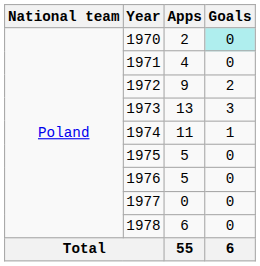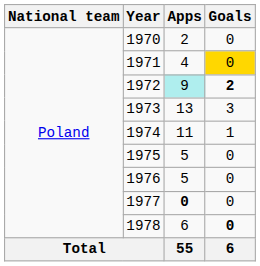(230, 40) paleturquoise background -> (230, 40) no background
(230, 63) no background -> (230, 63) gold background
(185, 86) no background -> (185, 86) paleturquoise background
(230, 86) normal -> (230, 86) bold
(185, 203) normal -> (185, 203) bold
(230, 226) normal -> (230, 226) bold
